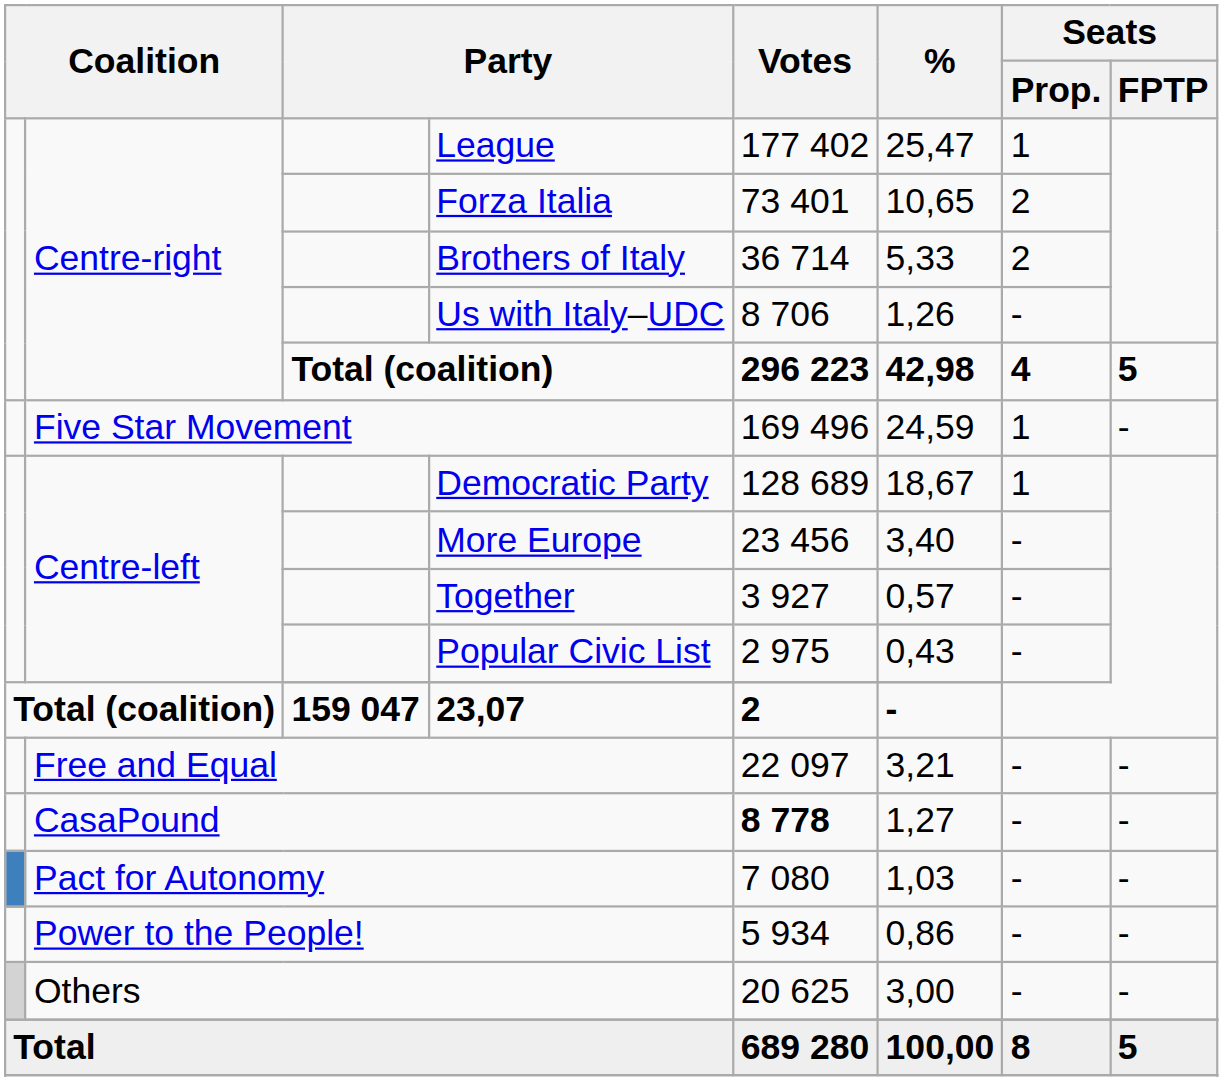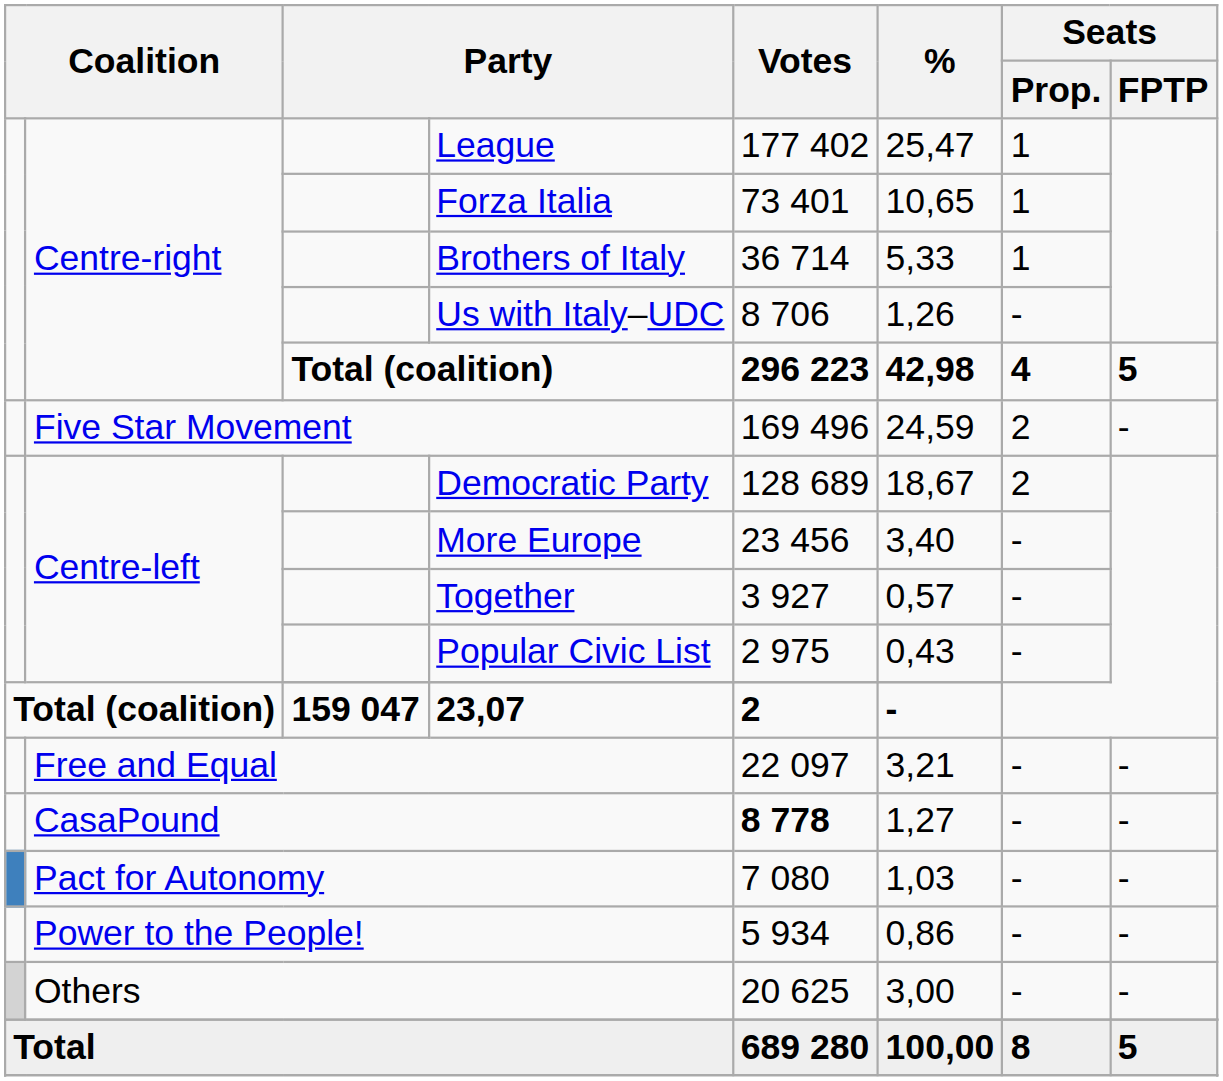(1021, 201) 2 -> (1021, 201) 1
(1021, 257) 2 -> (1021, 257) 1
(1021, 426) 1 -> (1021, 426) 2
(1021, 483) 1 -> (1021, 483) 2
